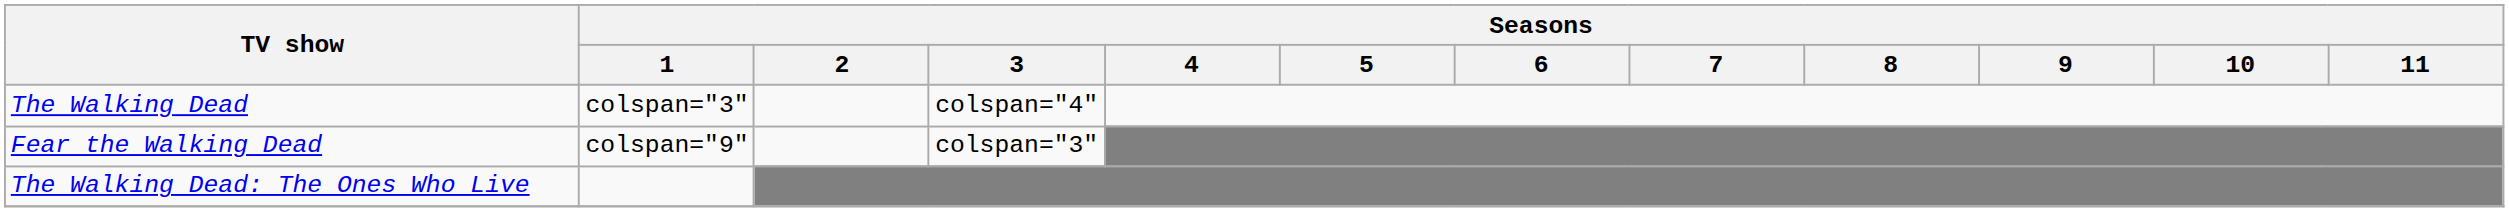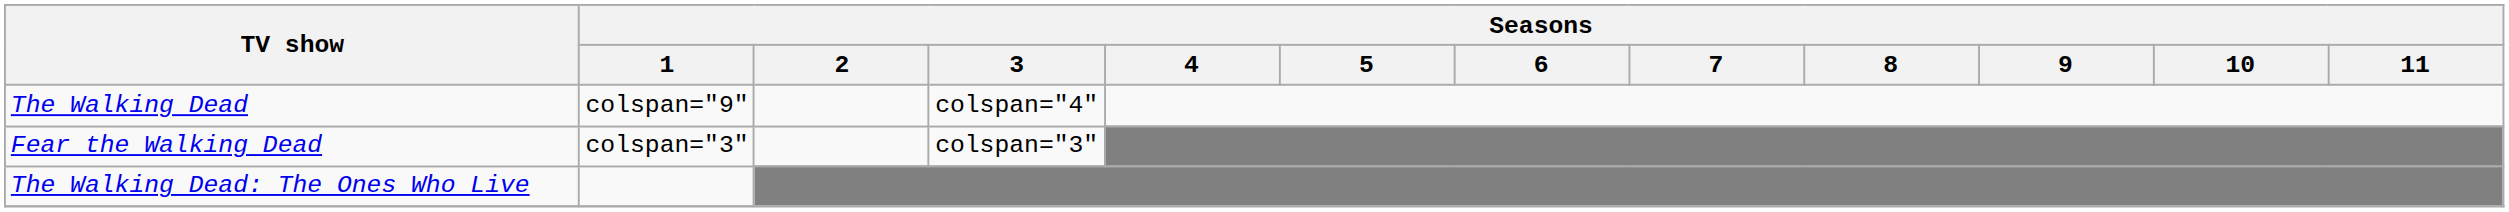(667, 106) colspan="3" -> (667, 106) colspan="9"
(667, 146) colspan="9" -> (667, 146) colspan="3"
